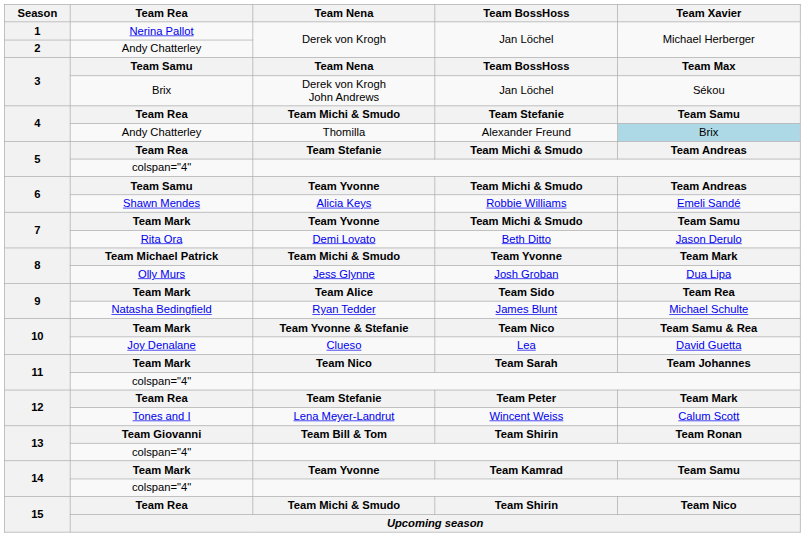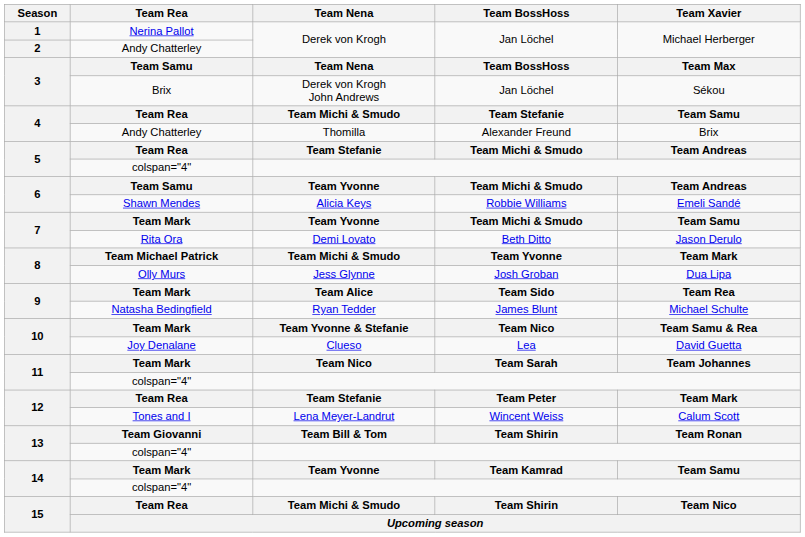(709, 132) lightblue background -> (709, 132) no background
